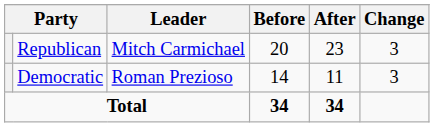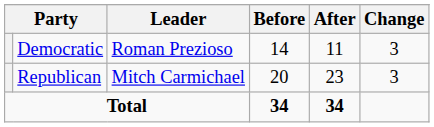rows swapped: (59, 48) <-> (60, 77)
